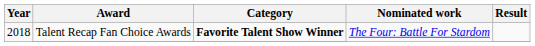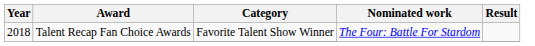(270, 32) bold -> (265, 32) normal
